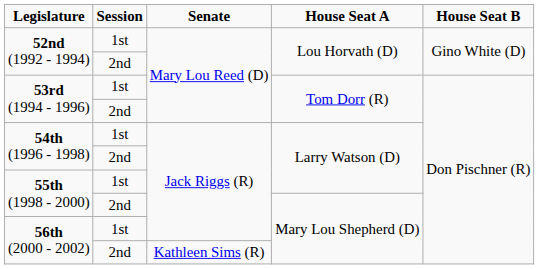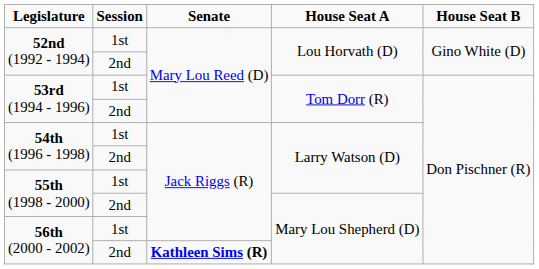(209, 252) normal -> (209, 252) bold
